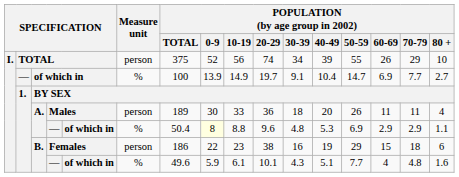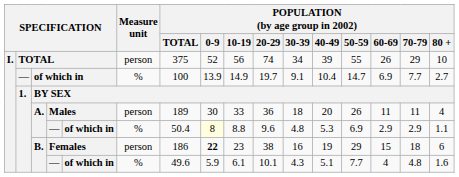(212, 145) normal -> (212, 145) bold
